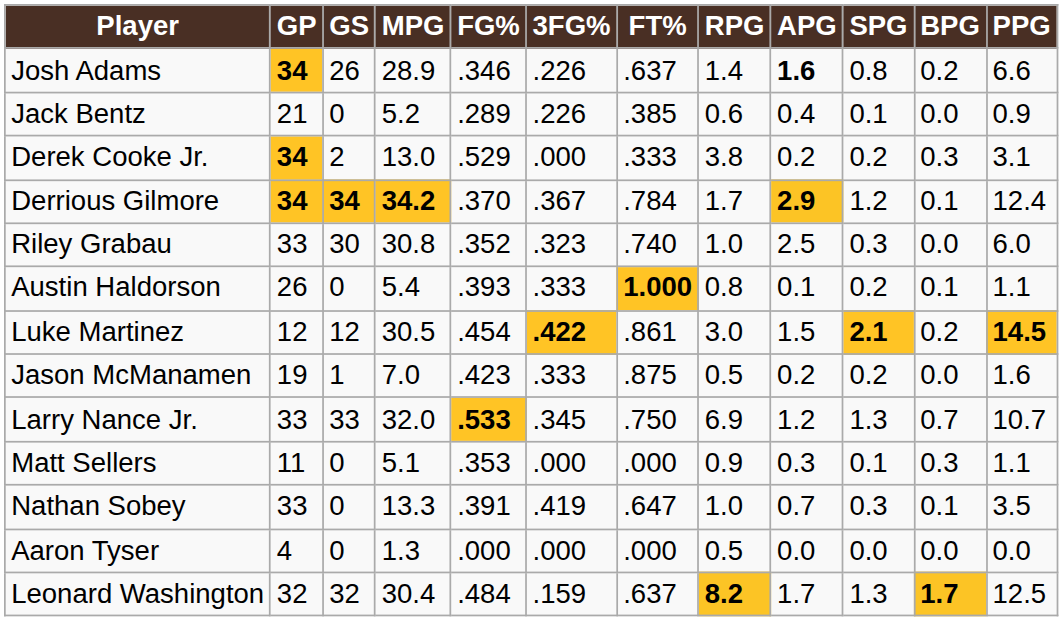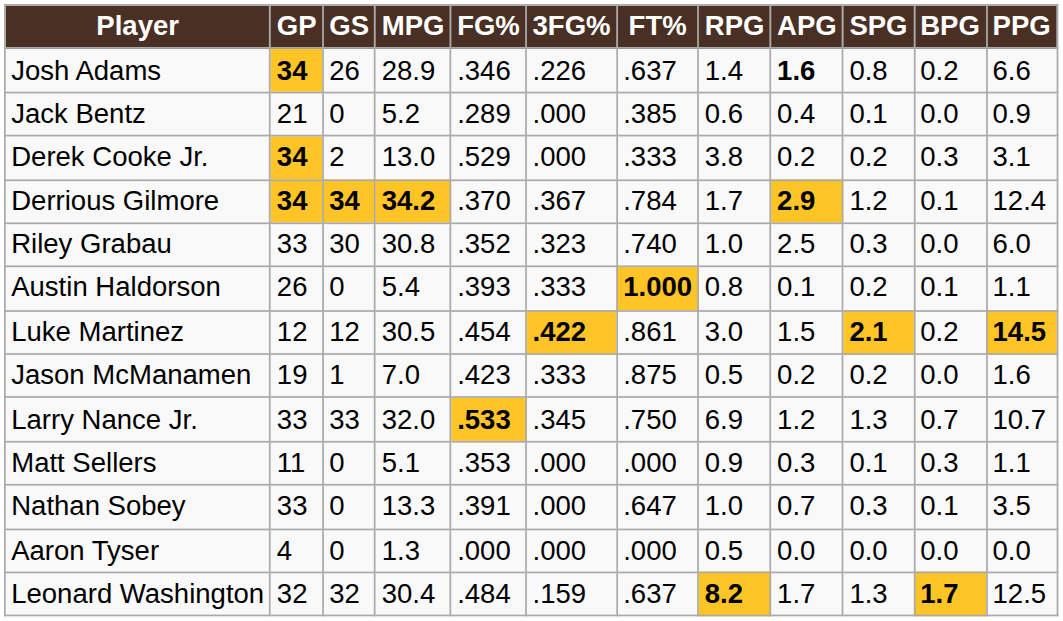(559, 113) .226 -> (559, 113) .000
(559, 506) .419 -> (559, 506) .000
